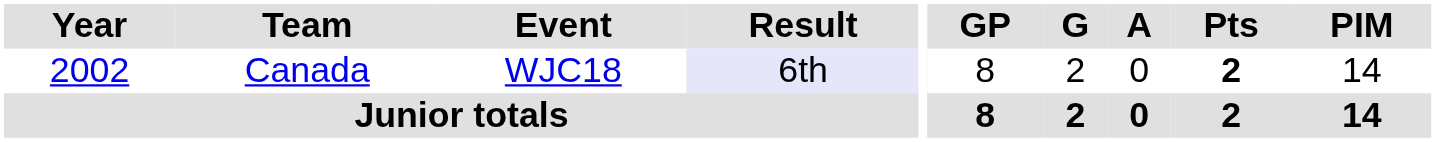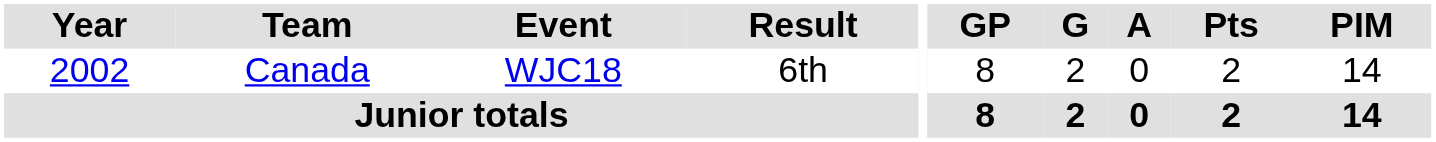(803, 70) lavender background -> (803, 70) no background
(1231, 70) bold -> (1231, 70) normal
